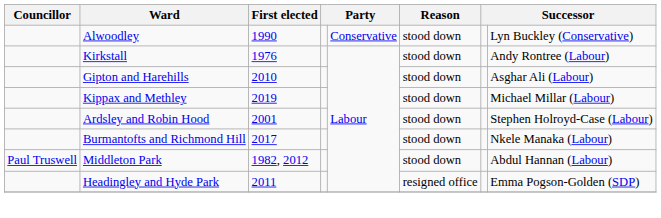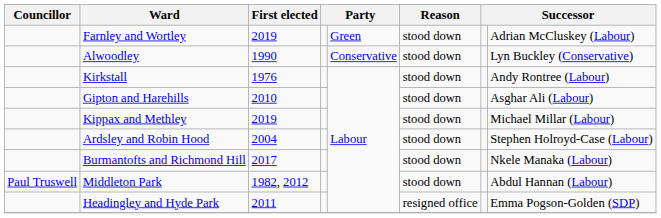+ row: (134, 35)
(264, 119) 2001 -> (264, 139) 2004
